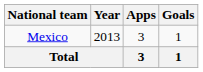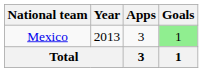(178, 36) no background -> (178, 36) lightgreen background
